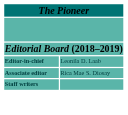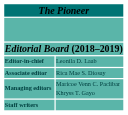+ row: (28, 88)
